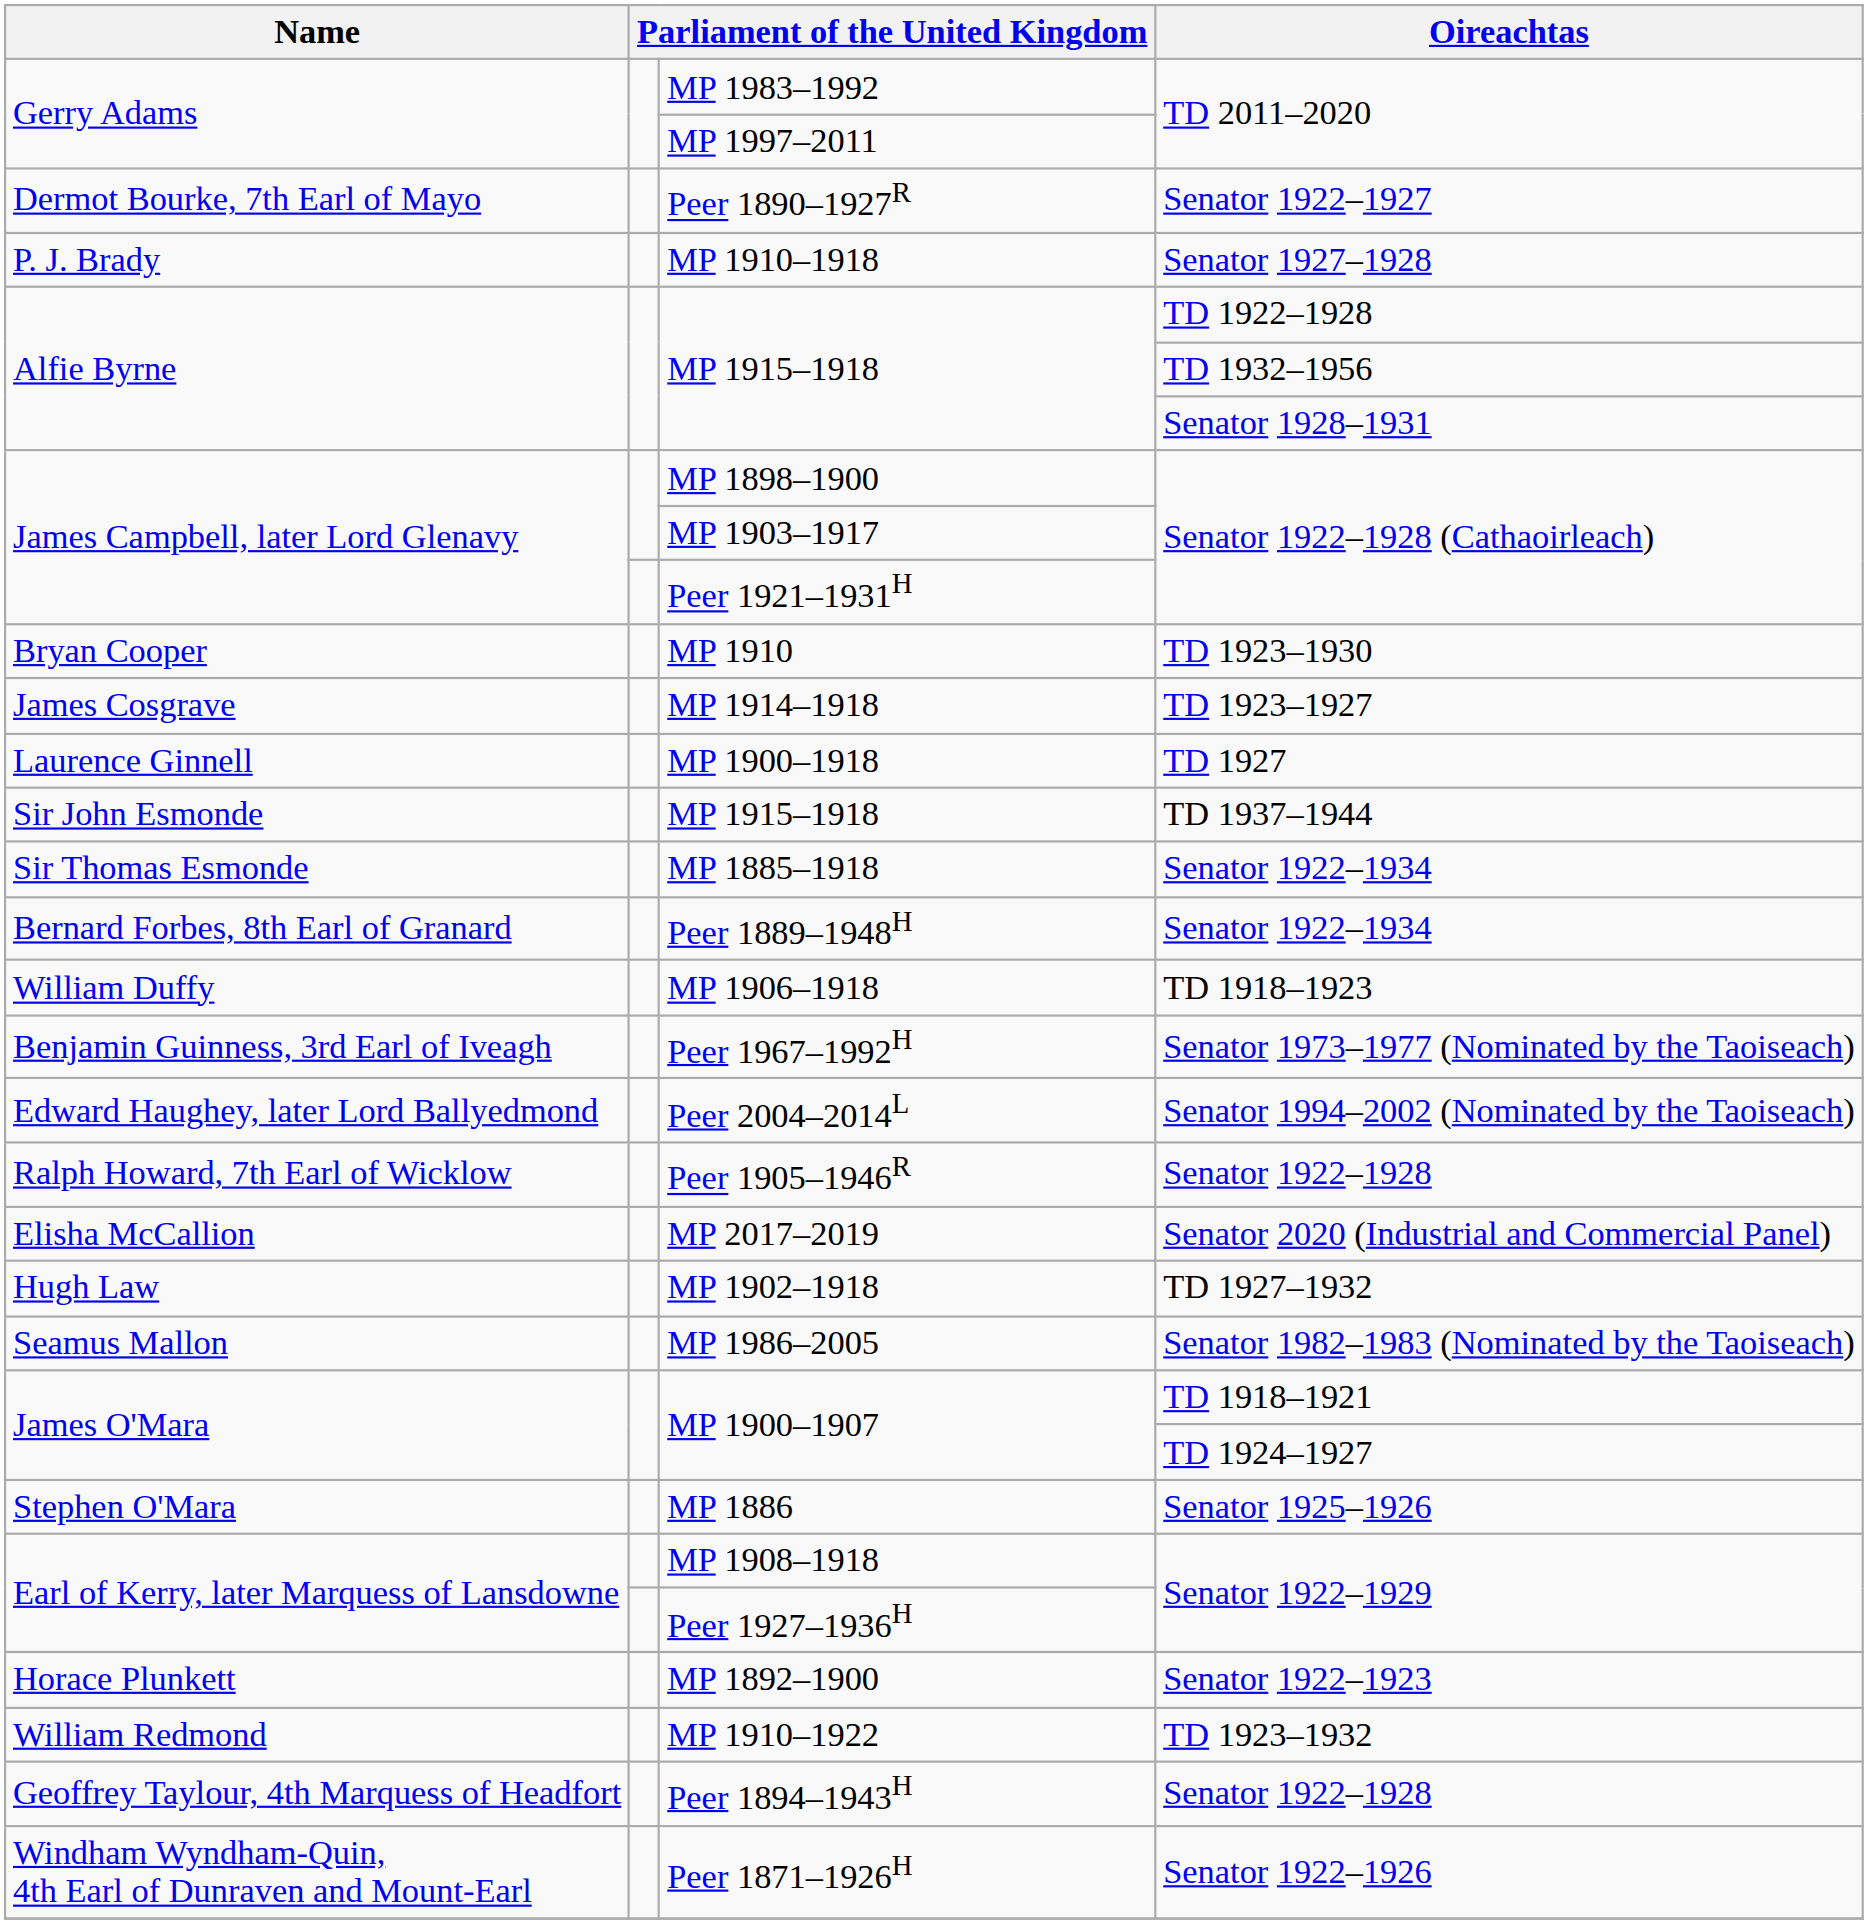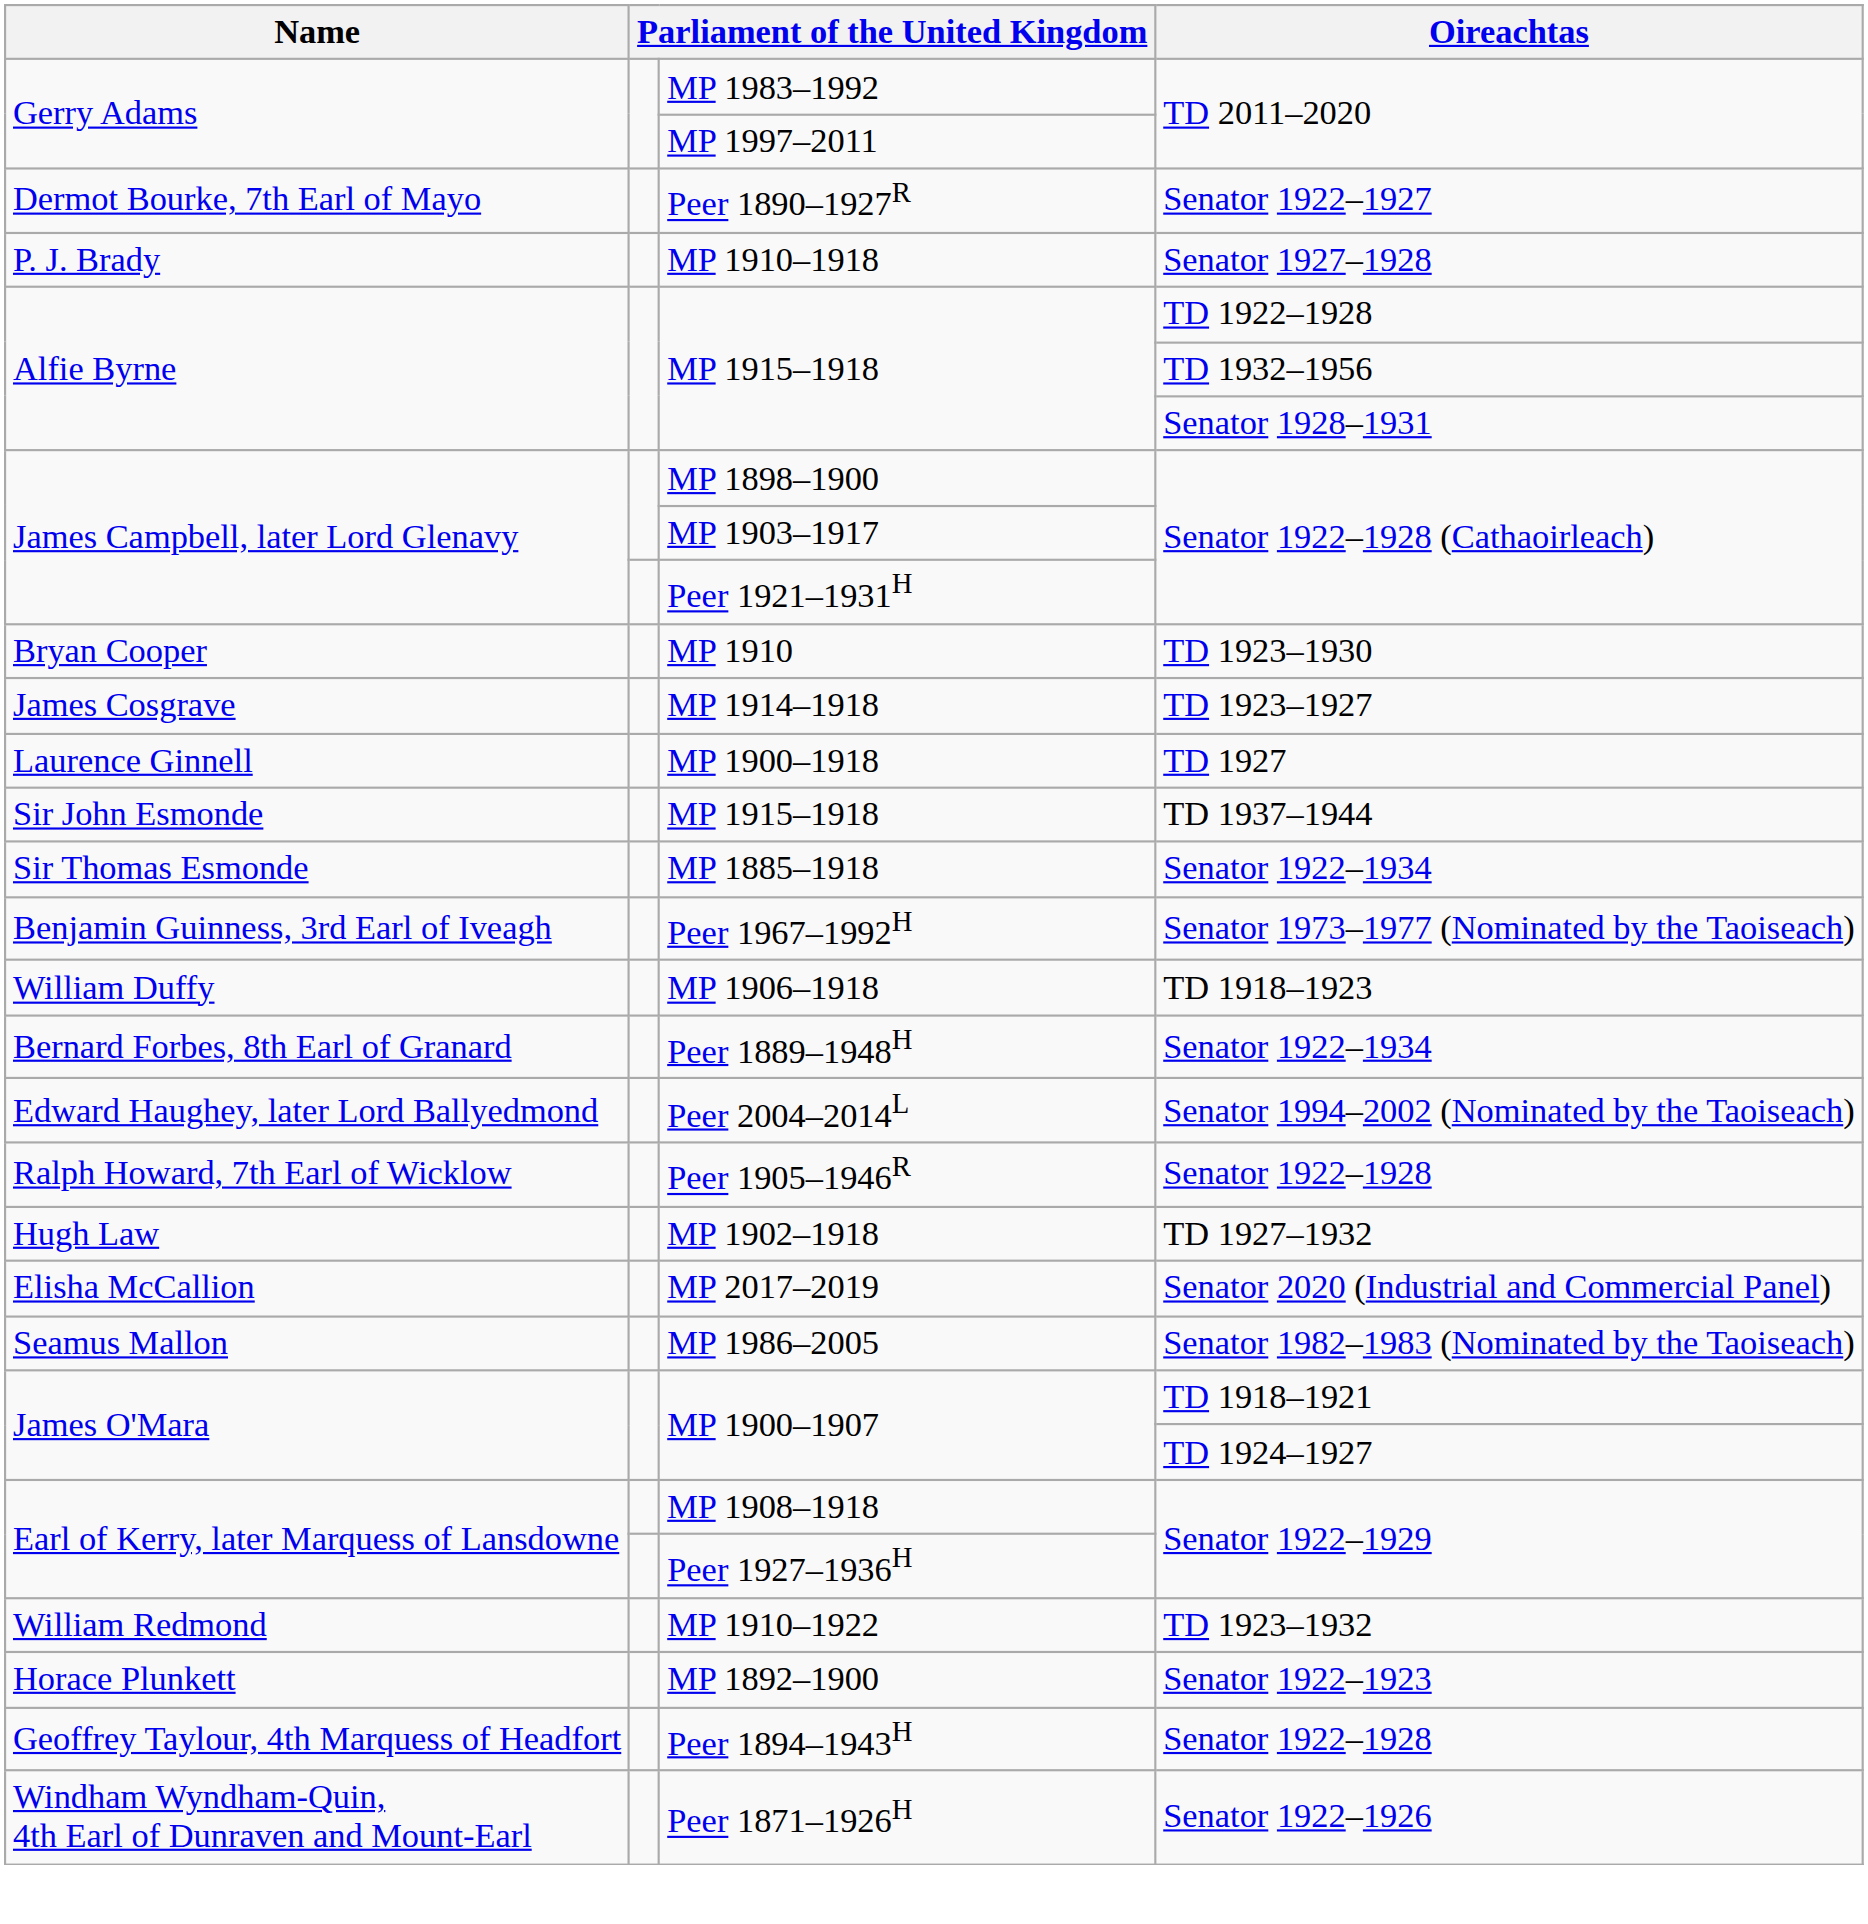rows swapped: (790, 927) <-> (790, 1046)
rows swapped: (773, 1287) <-> (773, 1233)
- row: (730, 1506)
rows swapped: (773, 1679) <-> (773, 1733)
